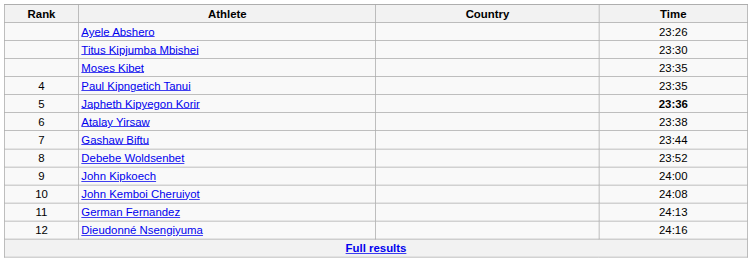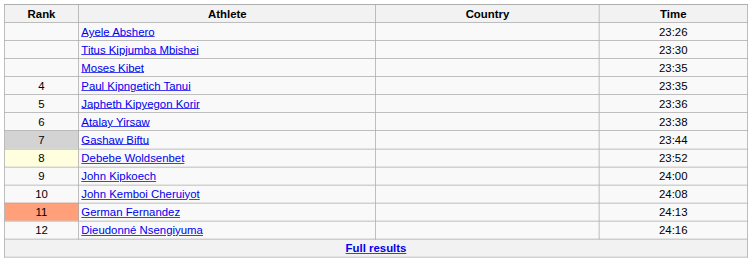(673, 104) bold -> (673, 104) normal
(42, 140) no background -> (42, 140) lightgrey background
(42, 158) no background -> (42, 158) lightyellow background
(42, 212) no background -> (42, 212) lightsalmon background
